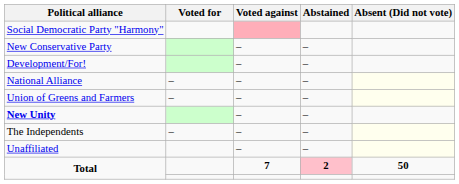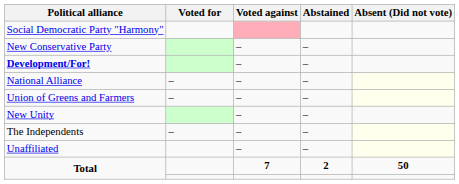(46, 64) normal -> (48, 64) bold
(31, 115) bold -> (30, 115) normal
(326, 166) pink background -> (326, 166) no background
